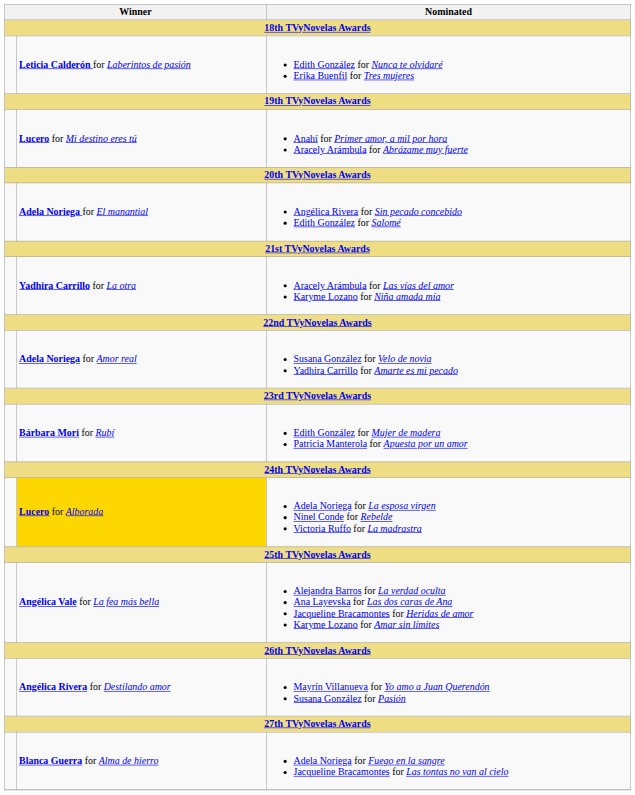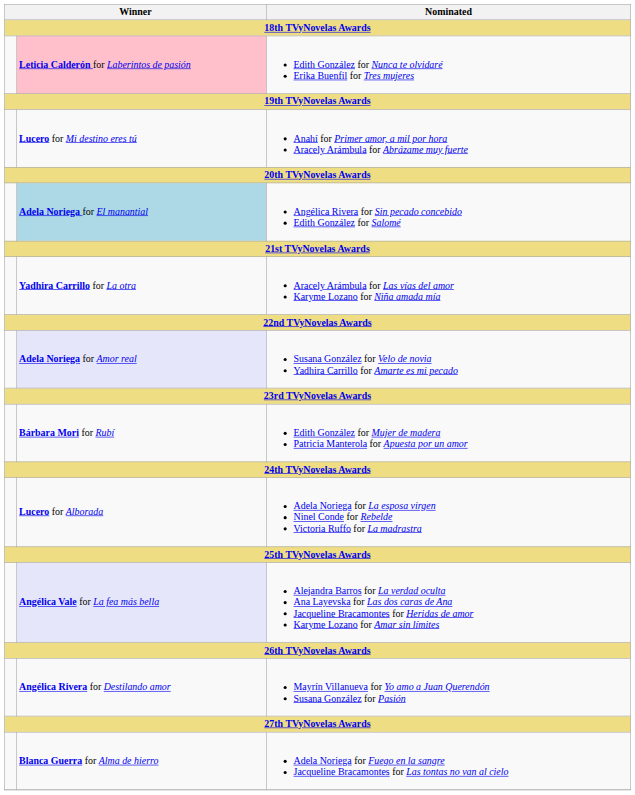(105, 64) no background -> (105, 64) pink background
(84, 212) no background -> (84, 212) lightblue background
(78, 359) no background -> (78, 359) lavender background
(61, 512) gold background -> (61, 512) no background
(89, 602) no background -> (89, 602) lavender background
